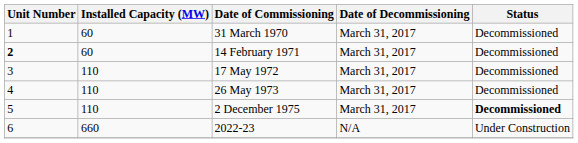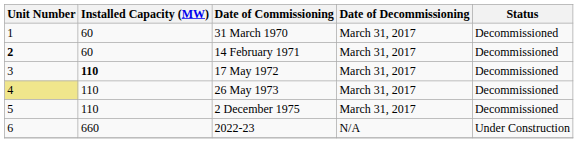(90, 71) normal -> (90, 71) bold
(10, 90) no background -> (10, 90) khaki background
(518, 109) bold -> (517, 109) normal
